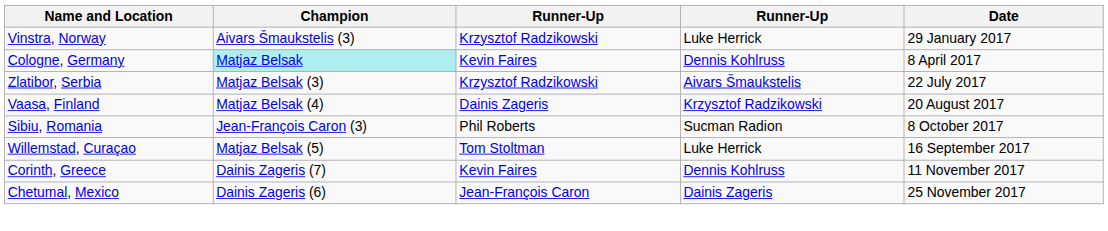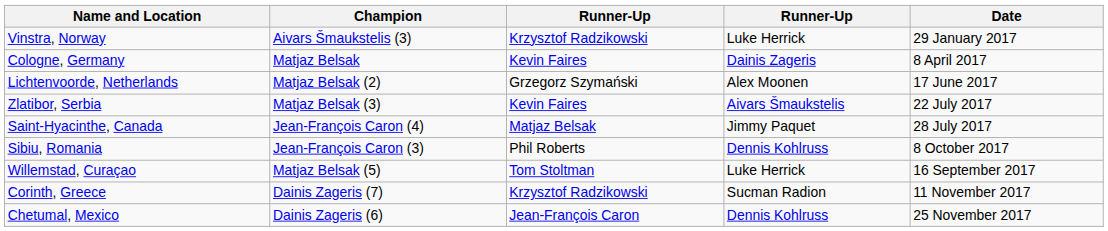(259, 60) paleturquoise background -> (316, 60) no background
(734, 60) Dennis Kohlruss -> (771, 60) Dainis Zageris
+ row: (93, 82)
(529, 82) Krzysztof Radzikowski -> (548, 104) Kevin Faires
+ row: (85, 126)
- row: (54, 104)
(733, 126) Sucman Radion -> (778, 148) Dennis Kohlruss
(498, 170) Kevin Faires -> (578, 193) Krzysztof Radzikowski
(734, 170) Dennis Kohlruss -> (776, 193) Sucman Radion
(728, 193) Dainis Zageris -> (778, 215) Dennis Kohlruss
